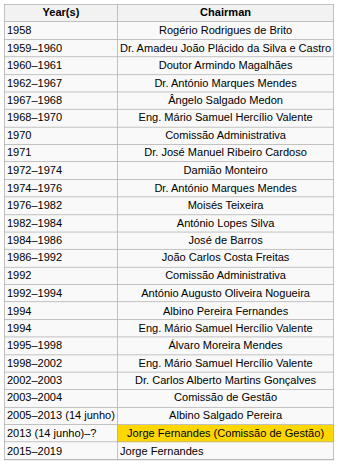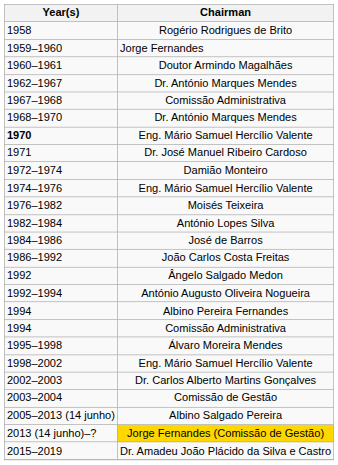(226, 48) Dr. Amadeu João Plácido da Silva e Castro -> (162, 48) Jorge Fernandes
(226, 100) Ângelo Salgado Medon -> (226, 100) Comissão Administrativa
(226, 118) Eng. Mário Samuel Hercílio Valente -> (226, 118) Dr. António Marques Mendes
(19, 135) normal -> (19, 135) bold
(226, 135) Comissão Administrativa -> (226, 135) Eng. Mário Samuel Hercílio Valente
(226, 188) Dr. António Marques Mendes -> (226, 188) Eng. Mário Samuel Hercílio Valente
(226, 275) Comissão Administrativa -> (226, 275) Ângelo Salgado Medon
(226, 328) Eng. Mário Samuel Hercílio Valente -> (226, 328) Comissão Administrativa
(162, 450) Jorge Fernandes -> (226, 450) Dr. Amadeu João Plácido da Silva e Castro
